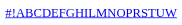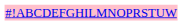(91, 12) no background -> (91, 12) pink background
